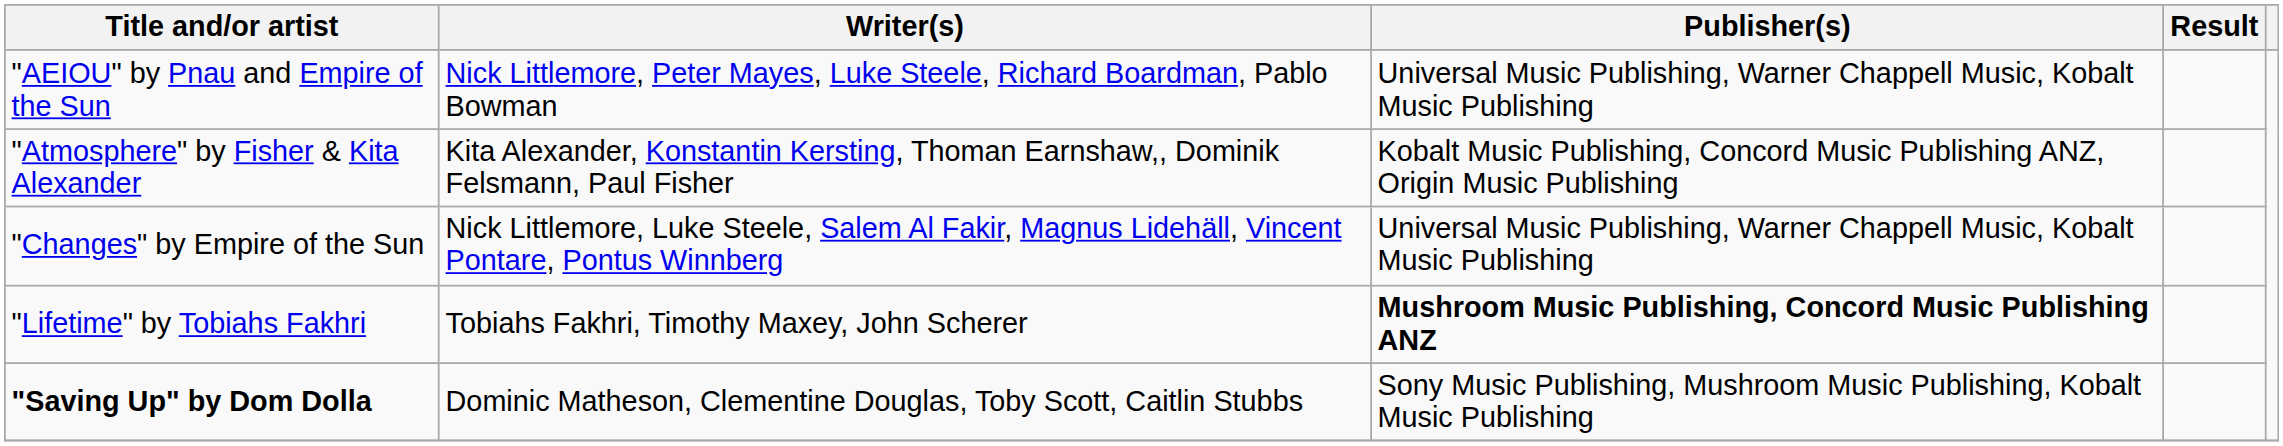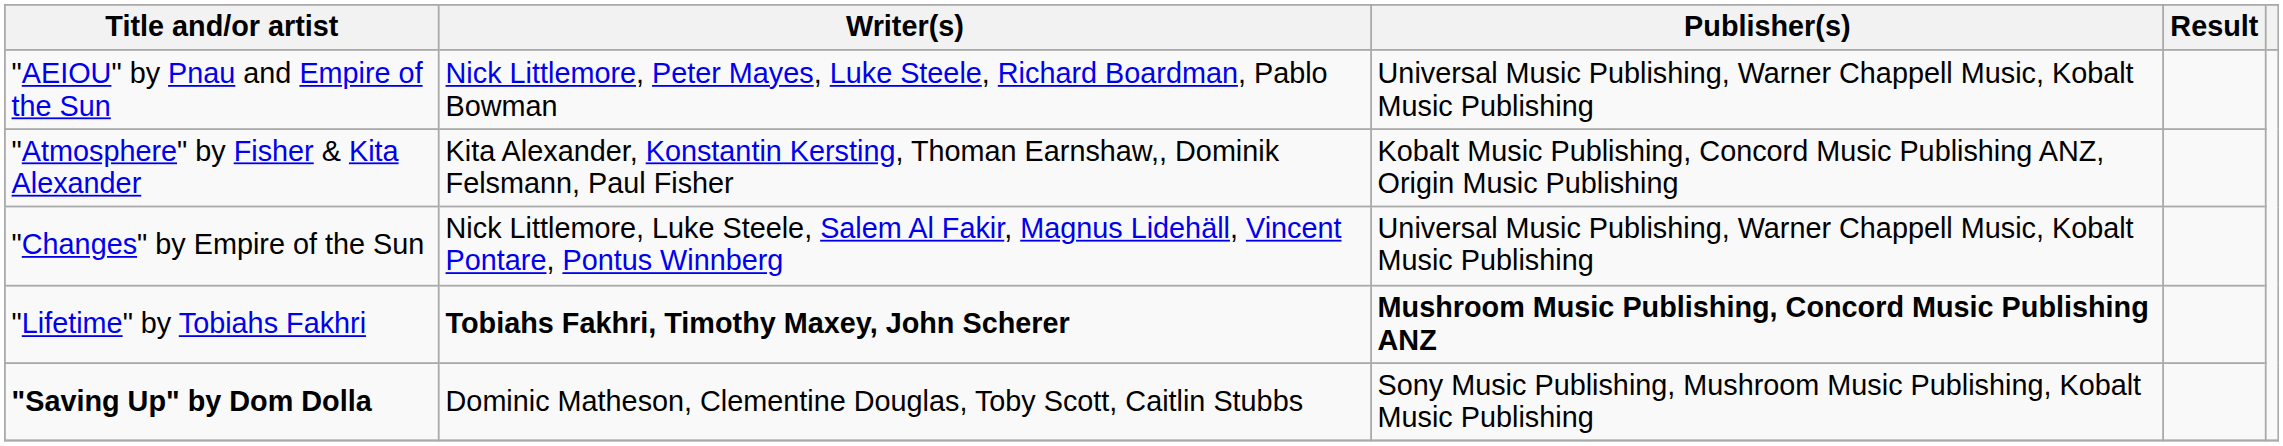(737, 323) normal -> (758, 323) bold
